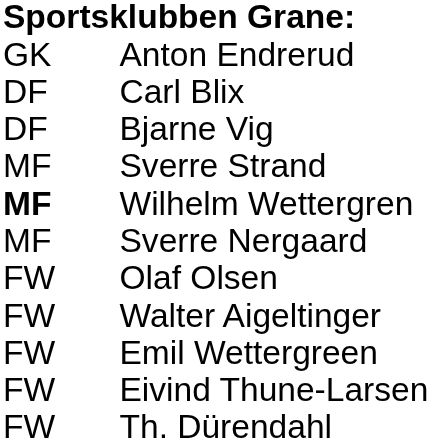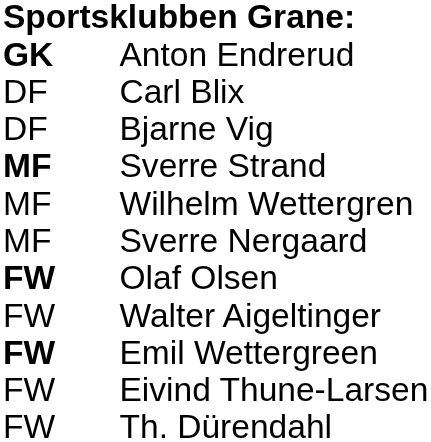(27, 54) normal -> (28, 54) bold
(27, 166) normal -> (27, 166) bold
(27, 203) bold -> (27, 203) normal
(29, 278) normal -> (29, 278) bold
(29, 352) normal -> (29, 352) bold
